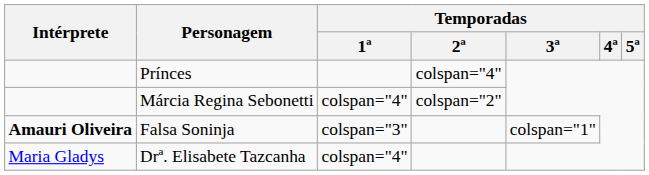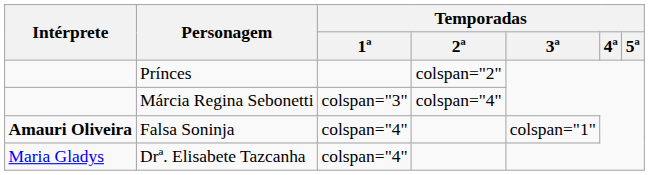(459, 73) colspan="4" -> (459, 73) colspan="2"
(365, 101) colspan="4" -> (365, 101) colspan="3"
(459, 101) colspan="2" -> (459, 101) colspan="4"
(365, 128) colspan="3" -> (365, 128) colspan="4"
